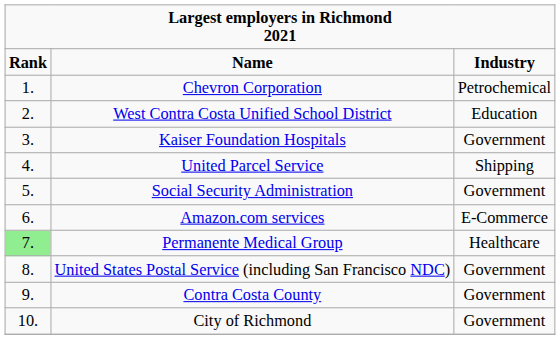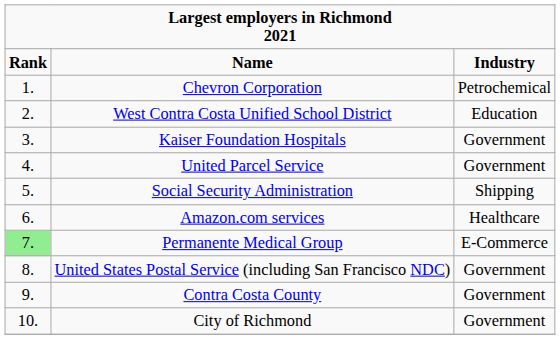(504, 165) Shipping -> (504, 165) Government
(504, 191) Government -> (504, 191) Shipping
(504, 217) E-Commerce -> (504, 217) Healthcare
(504, 243) Healthcare -> (504, 243) E-Commerce
